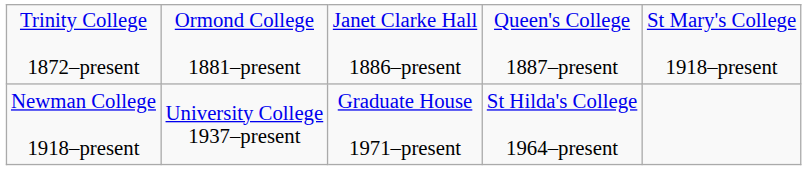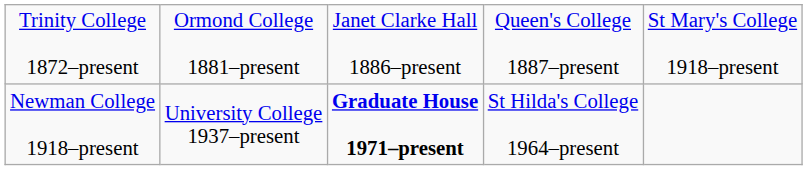(405, 124) normal -> (405, 124) bold
